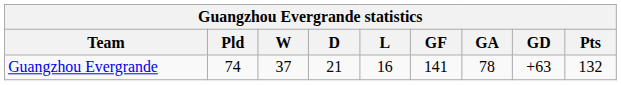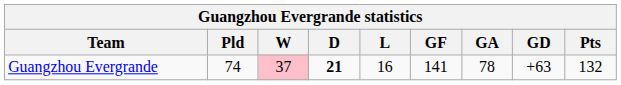(283, 67) no background -> (283, 67) pink background
(334, 67) normal -> (334, 67) bold
